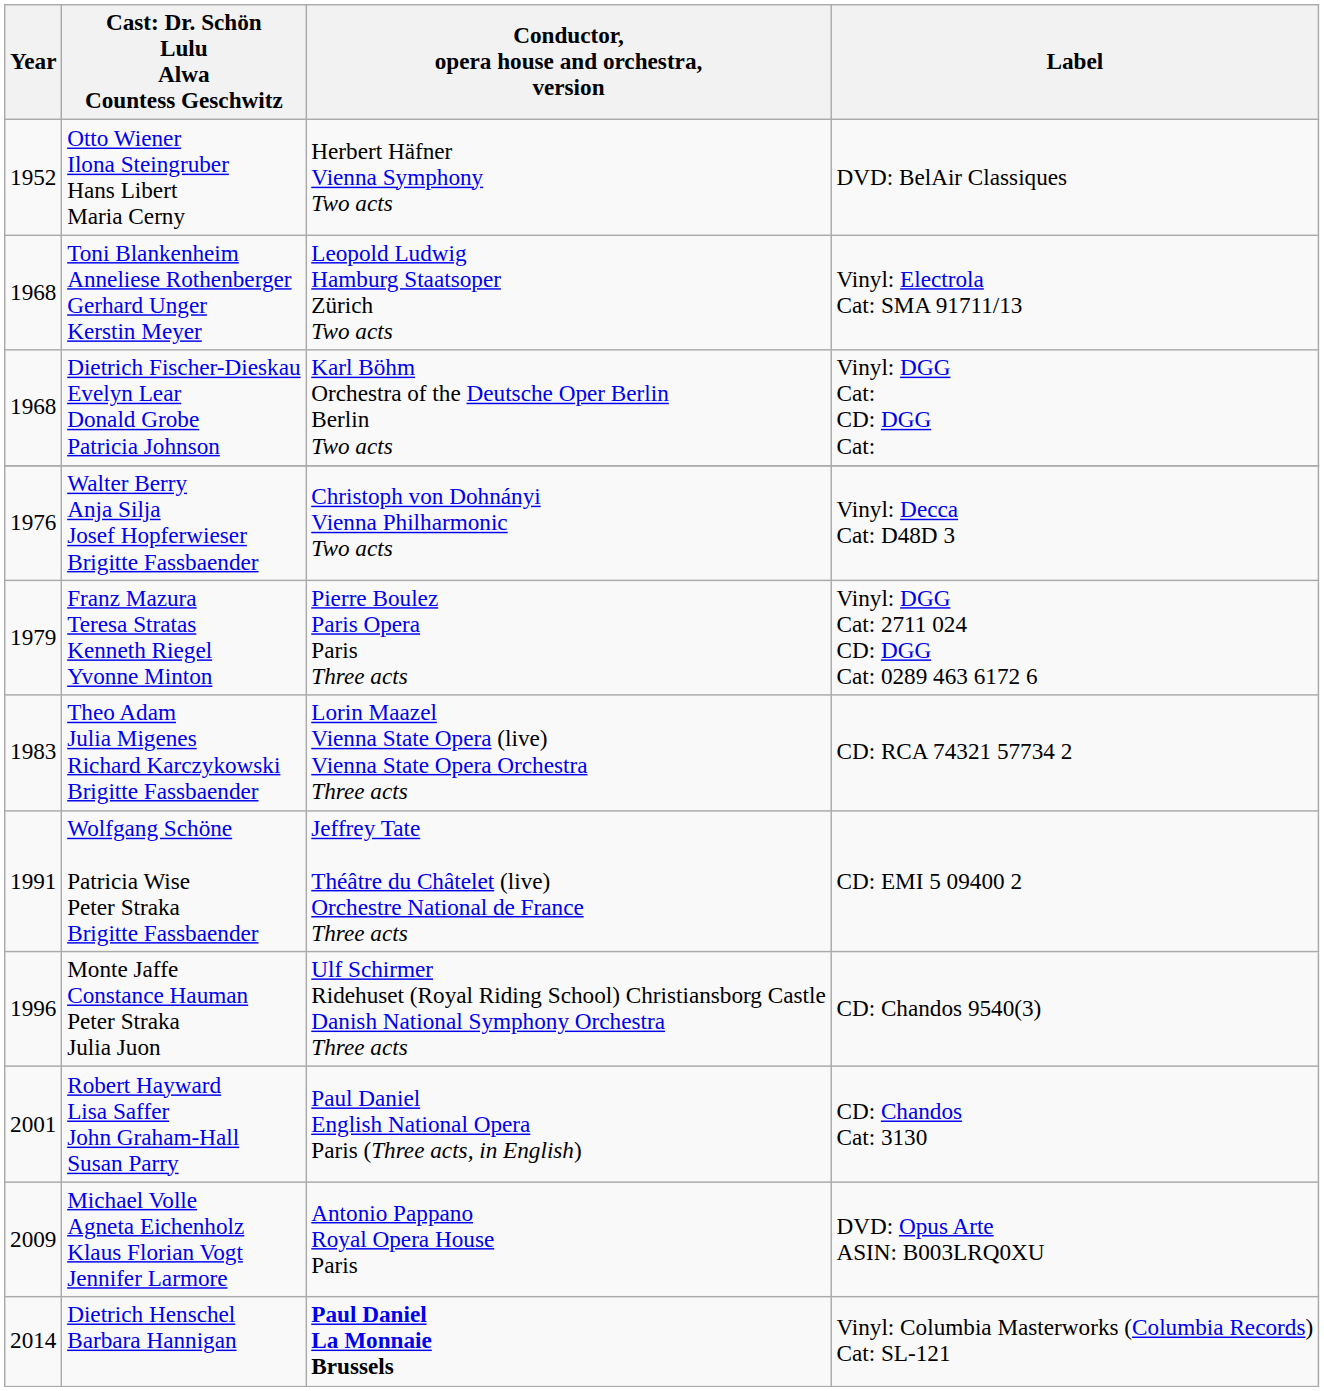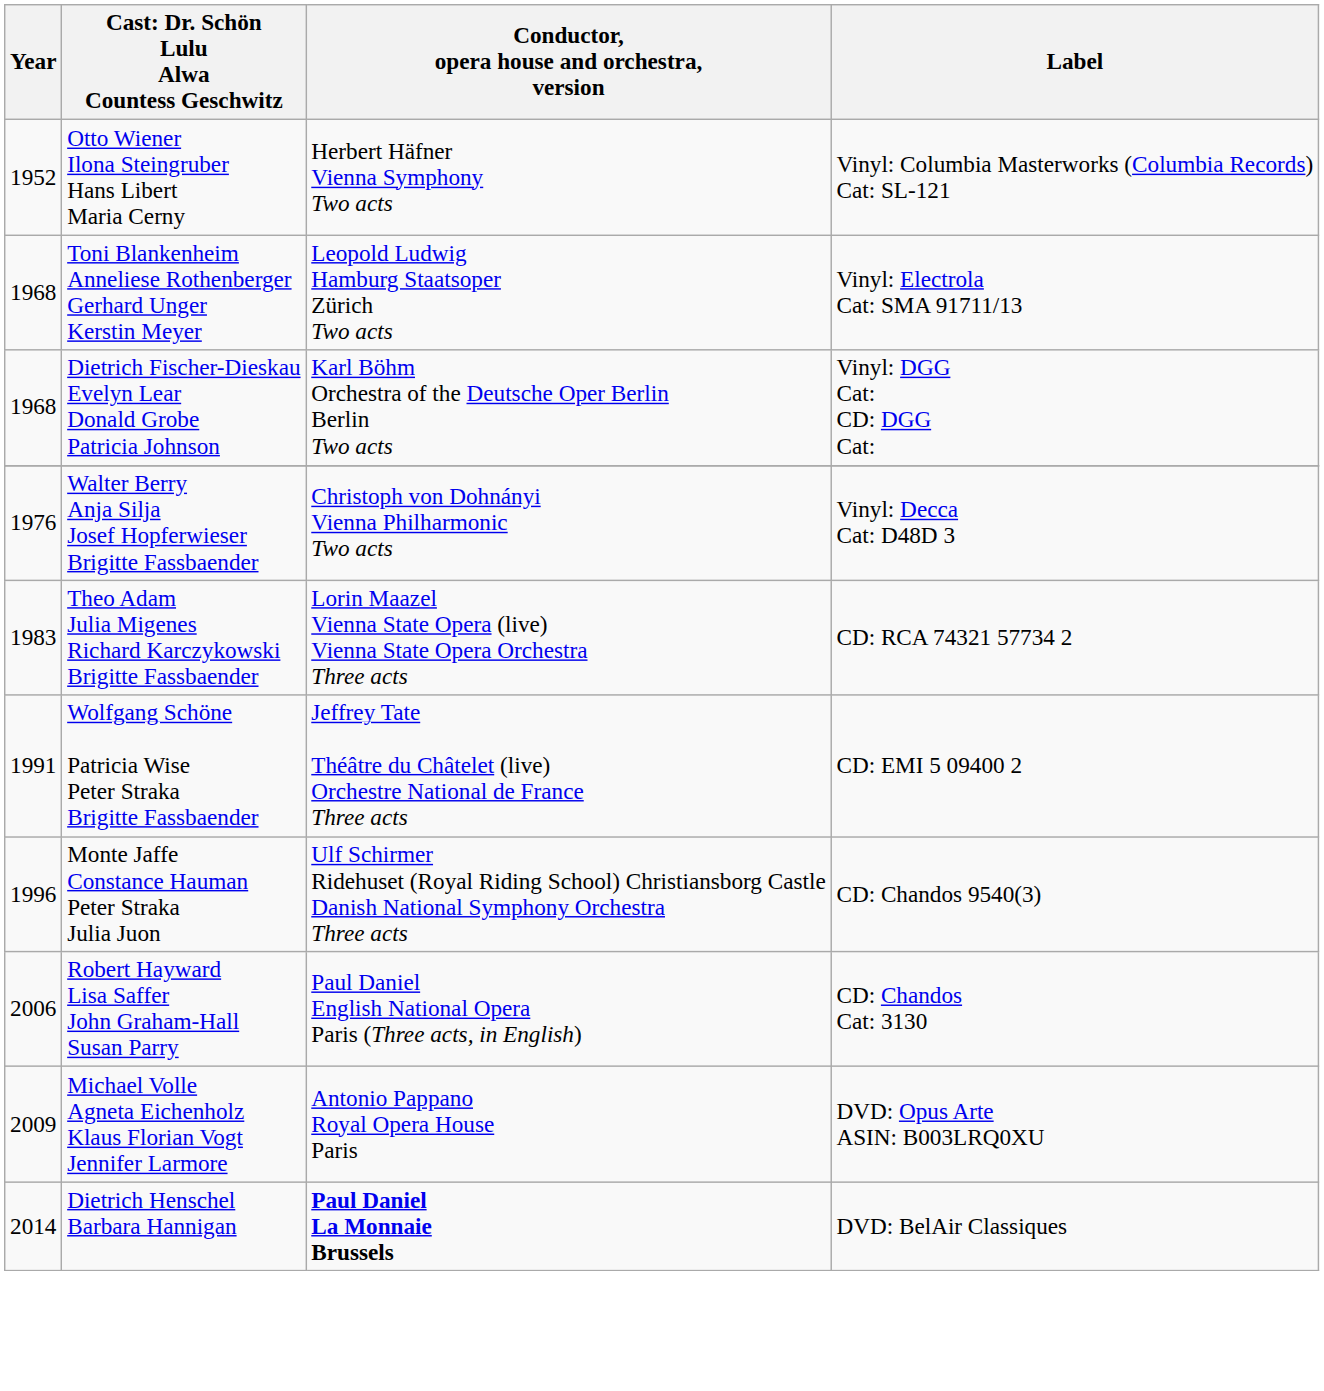(952, 177) DVD: BelAir Classiques -> (1075, 177) Vinyl: Columbia Masterworks (Columbia Records) Cat: SL-121
- row: (140, 637)
(33, 1123) 2001 -> (33, 1008) 2006
(1075, 1341) Vinyl: Columbia Masterworks (Columbia Records) Cat: SL-121 -> (952, 1226) DVD: BelAir Classiques
